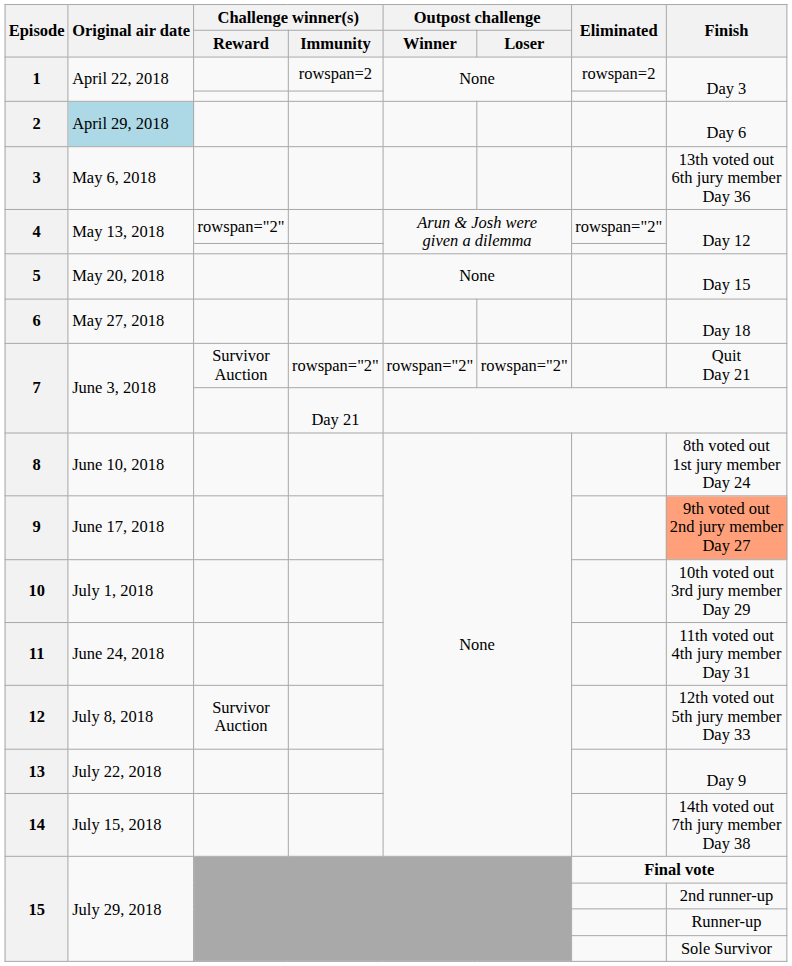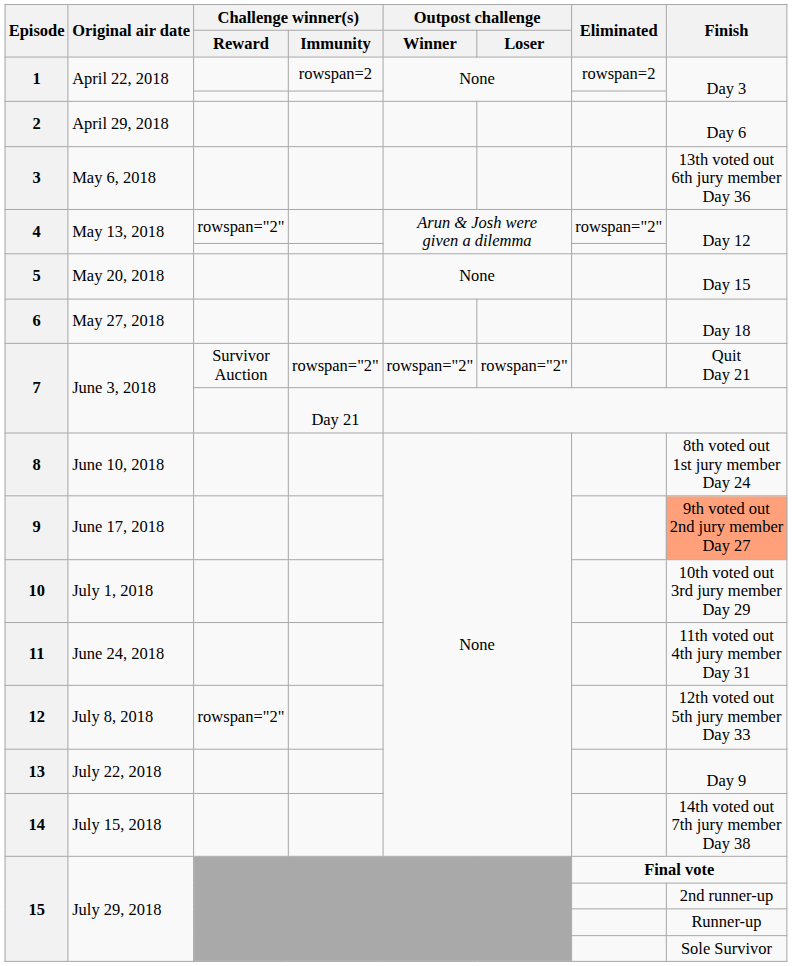(120, 123) lightblue background -> (120, 123) no background
(241, 717) Survivor Auction -> (241, 717) rowspan="2"
